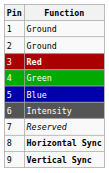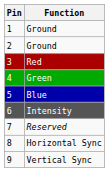(34, 61) bold -> (34, 62) normal
(64, 143) bold -> (64, 144) normal
(59, 159) bold -> (59, 160) normal
